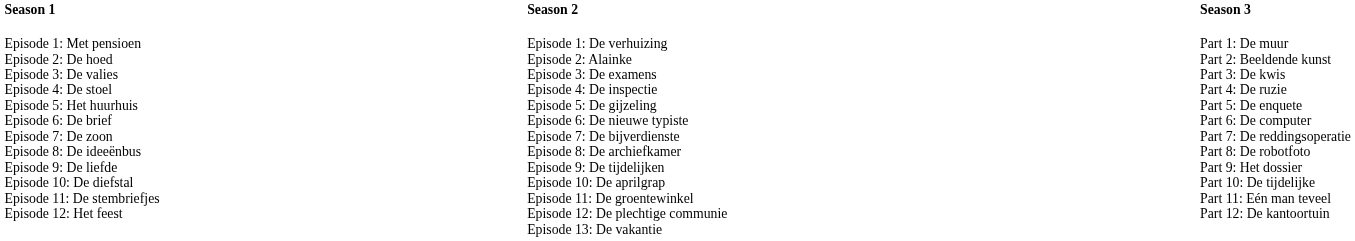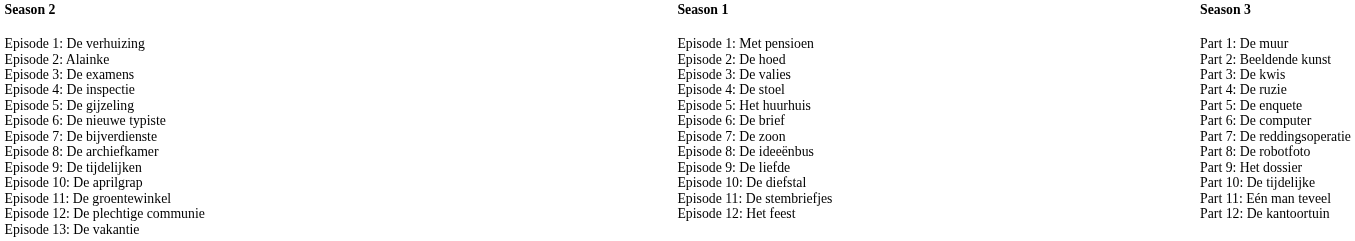columns swapped: (30, 9) <-> (553, 9)
